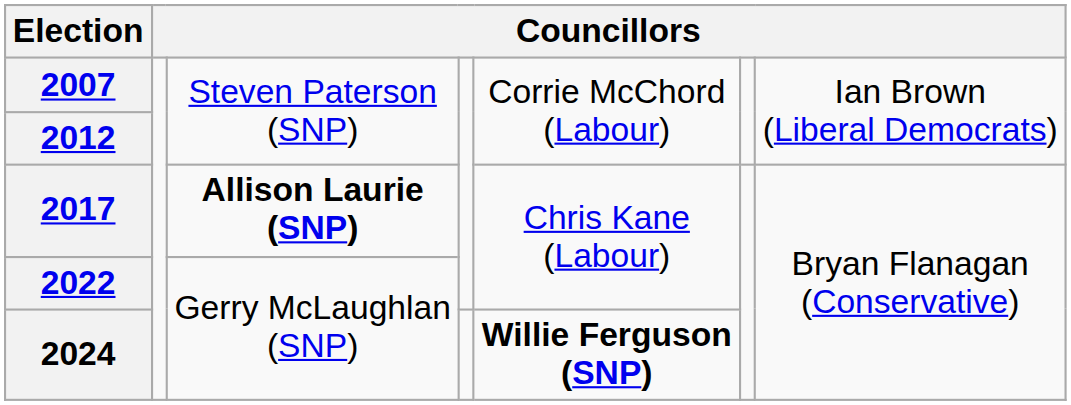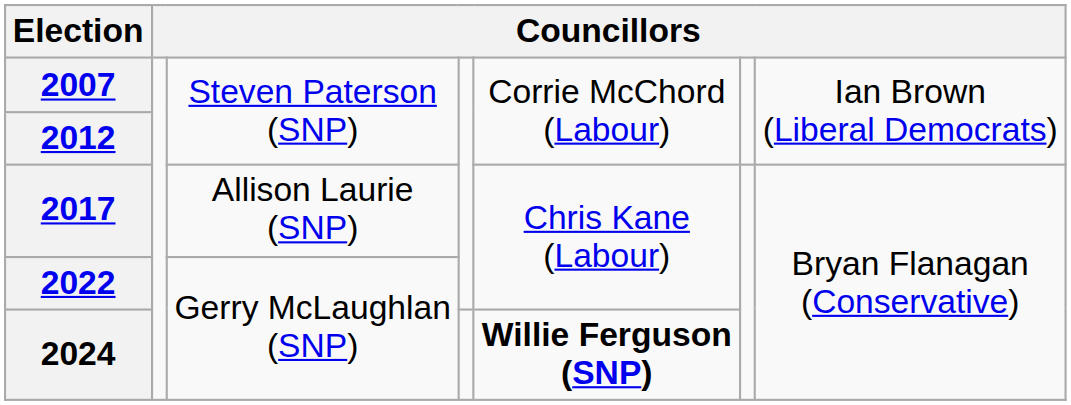(313, 209) bold -> (313, 209) normal
